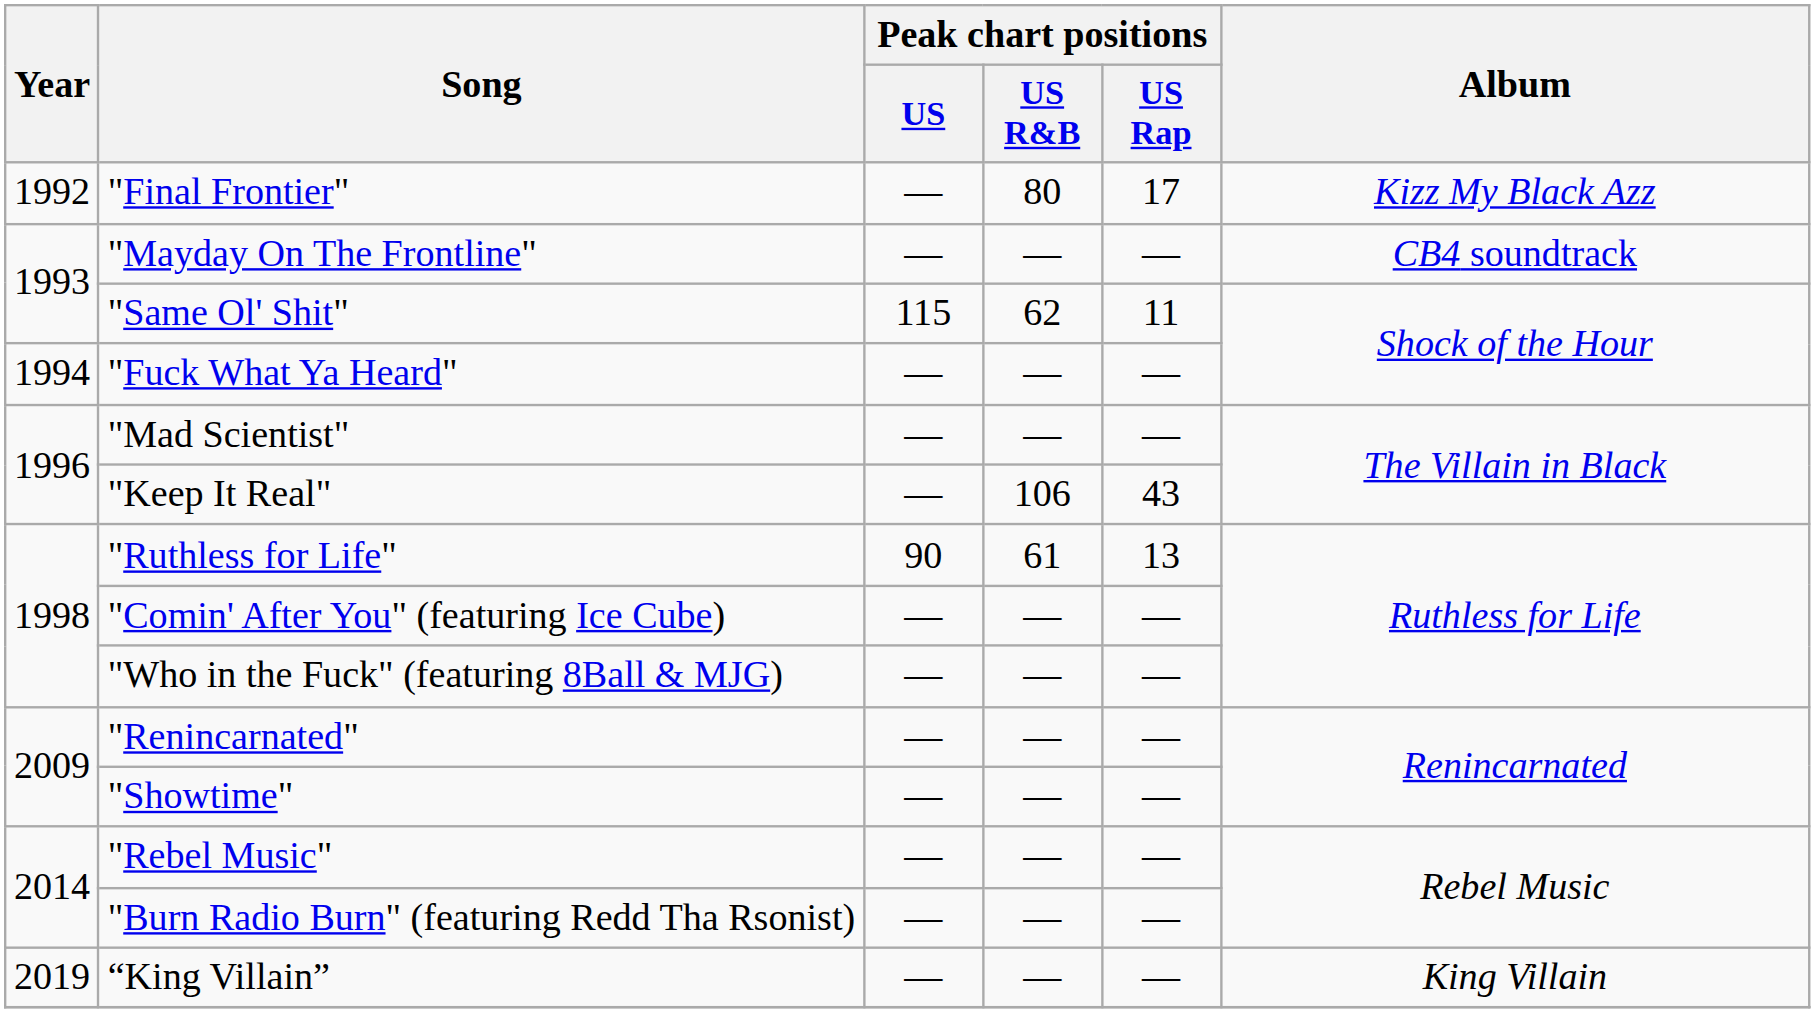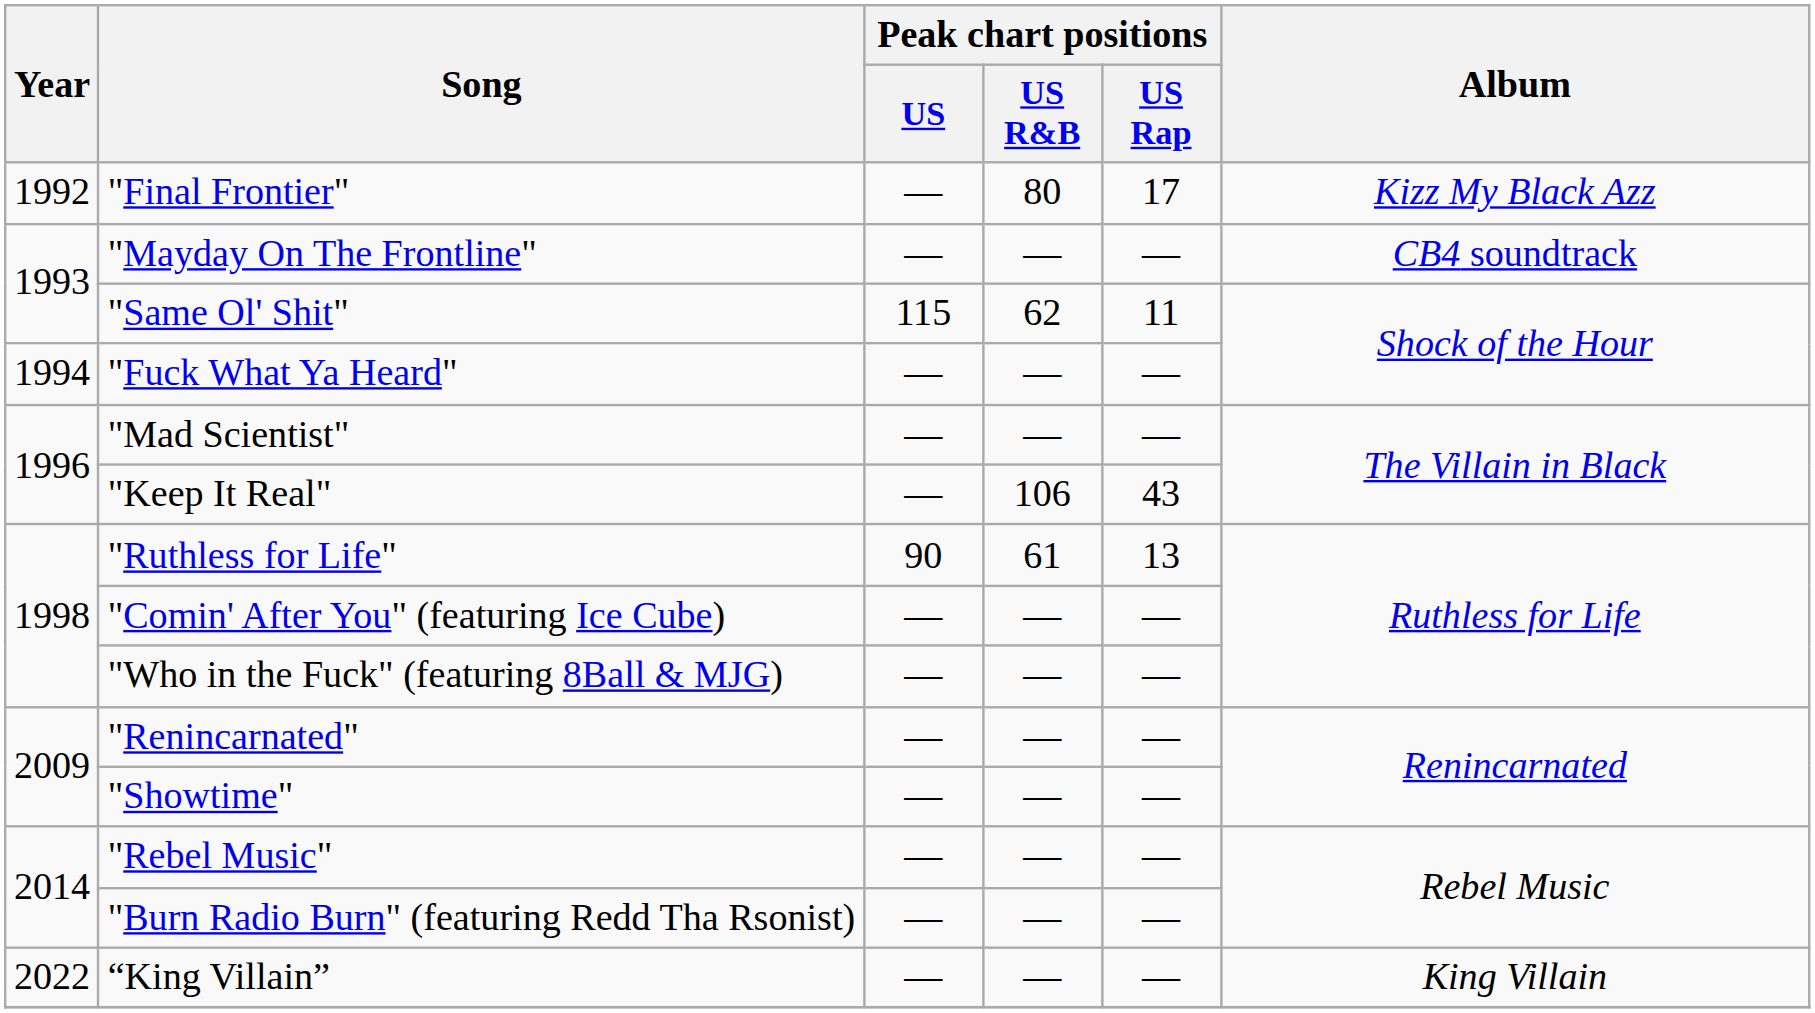(52, 977) 2019 -> (52, 977) 2022
